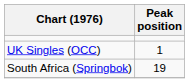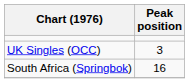(160, 50) 1 -> (160, 50) 3
(160, 68) 19 -> (160, 68) 16
